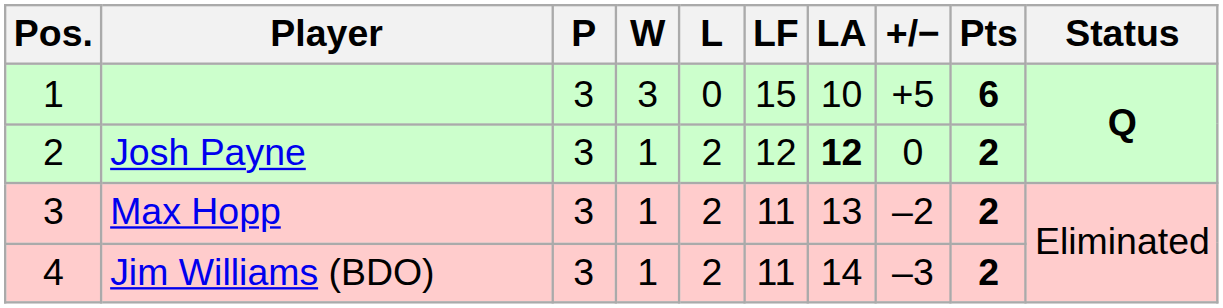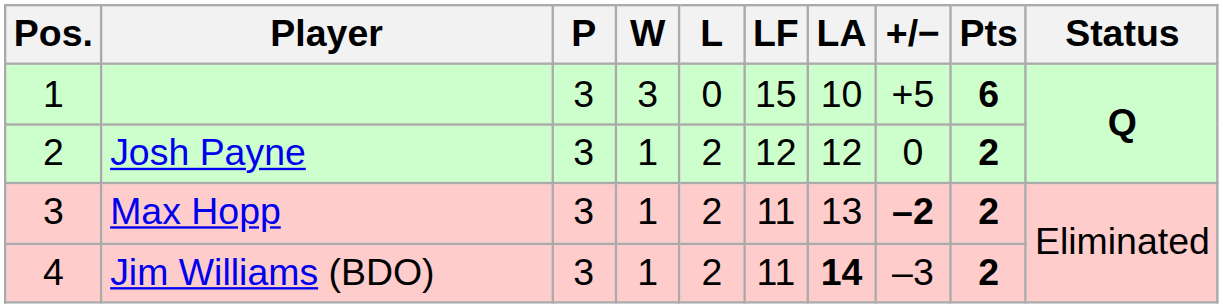(841, 152) bold -> (841, 152) normal
(913, 212) normal -> (913, 212) bold
(841, 271) normal -> (841, 271) bold
